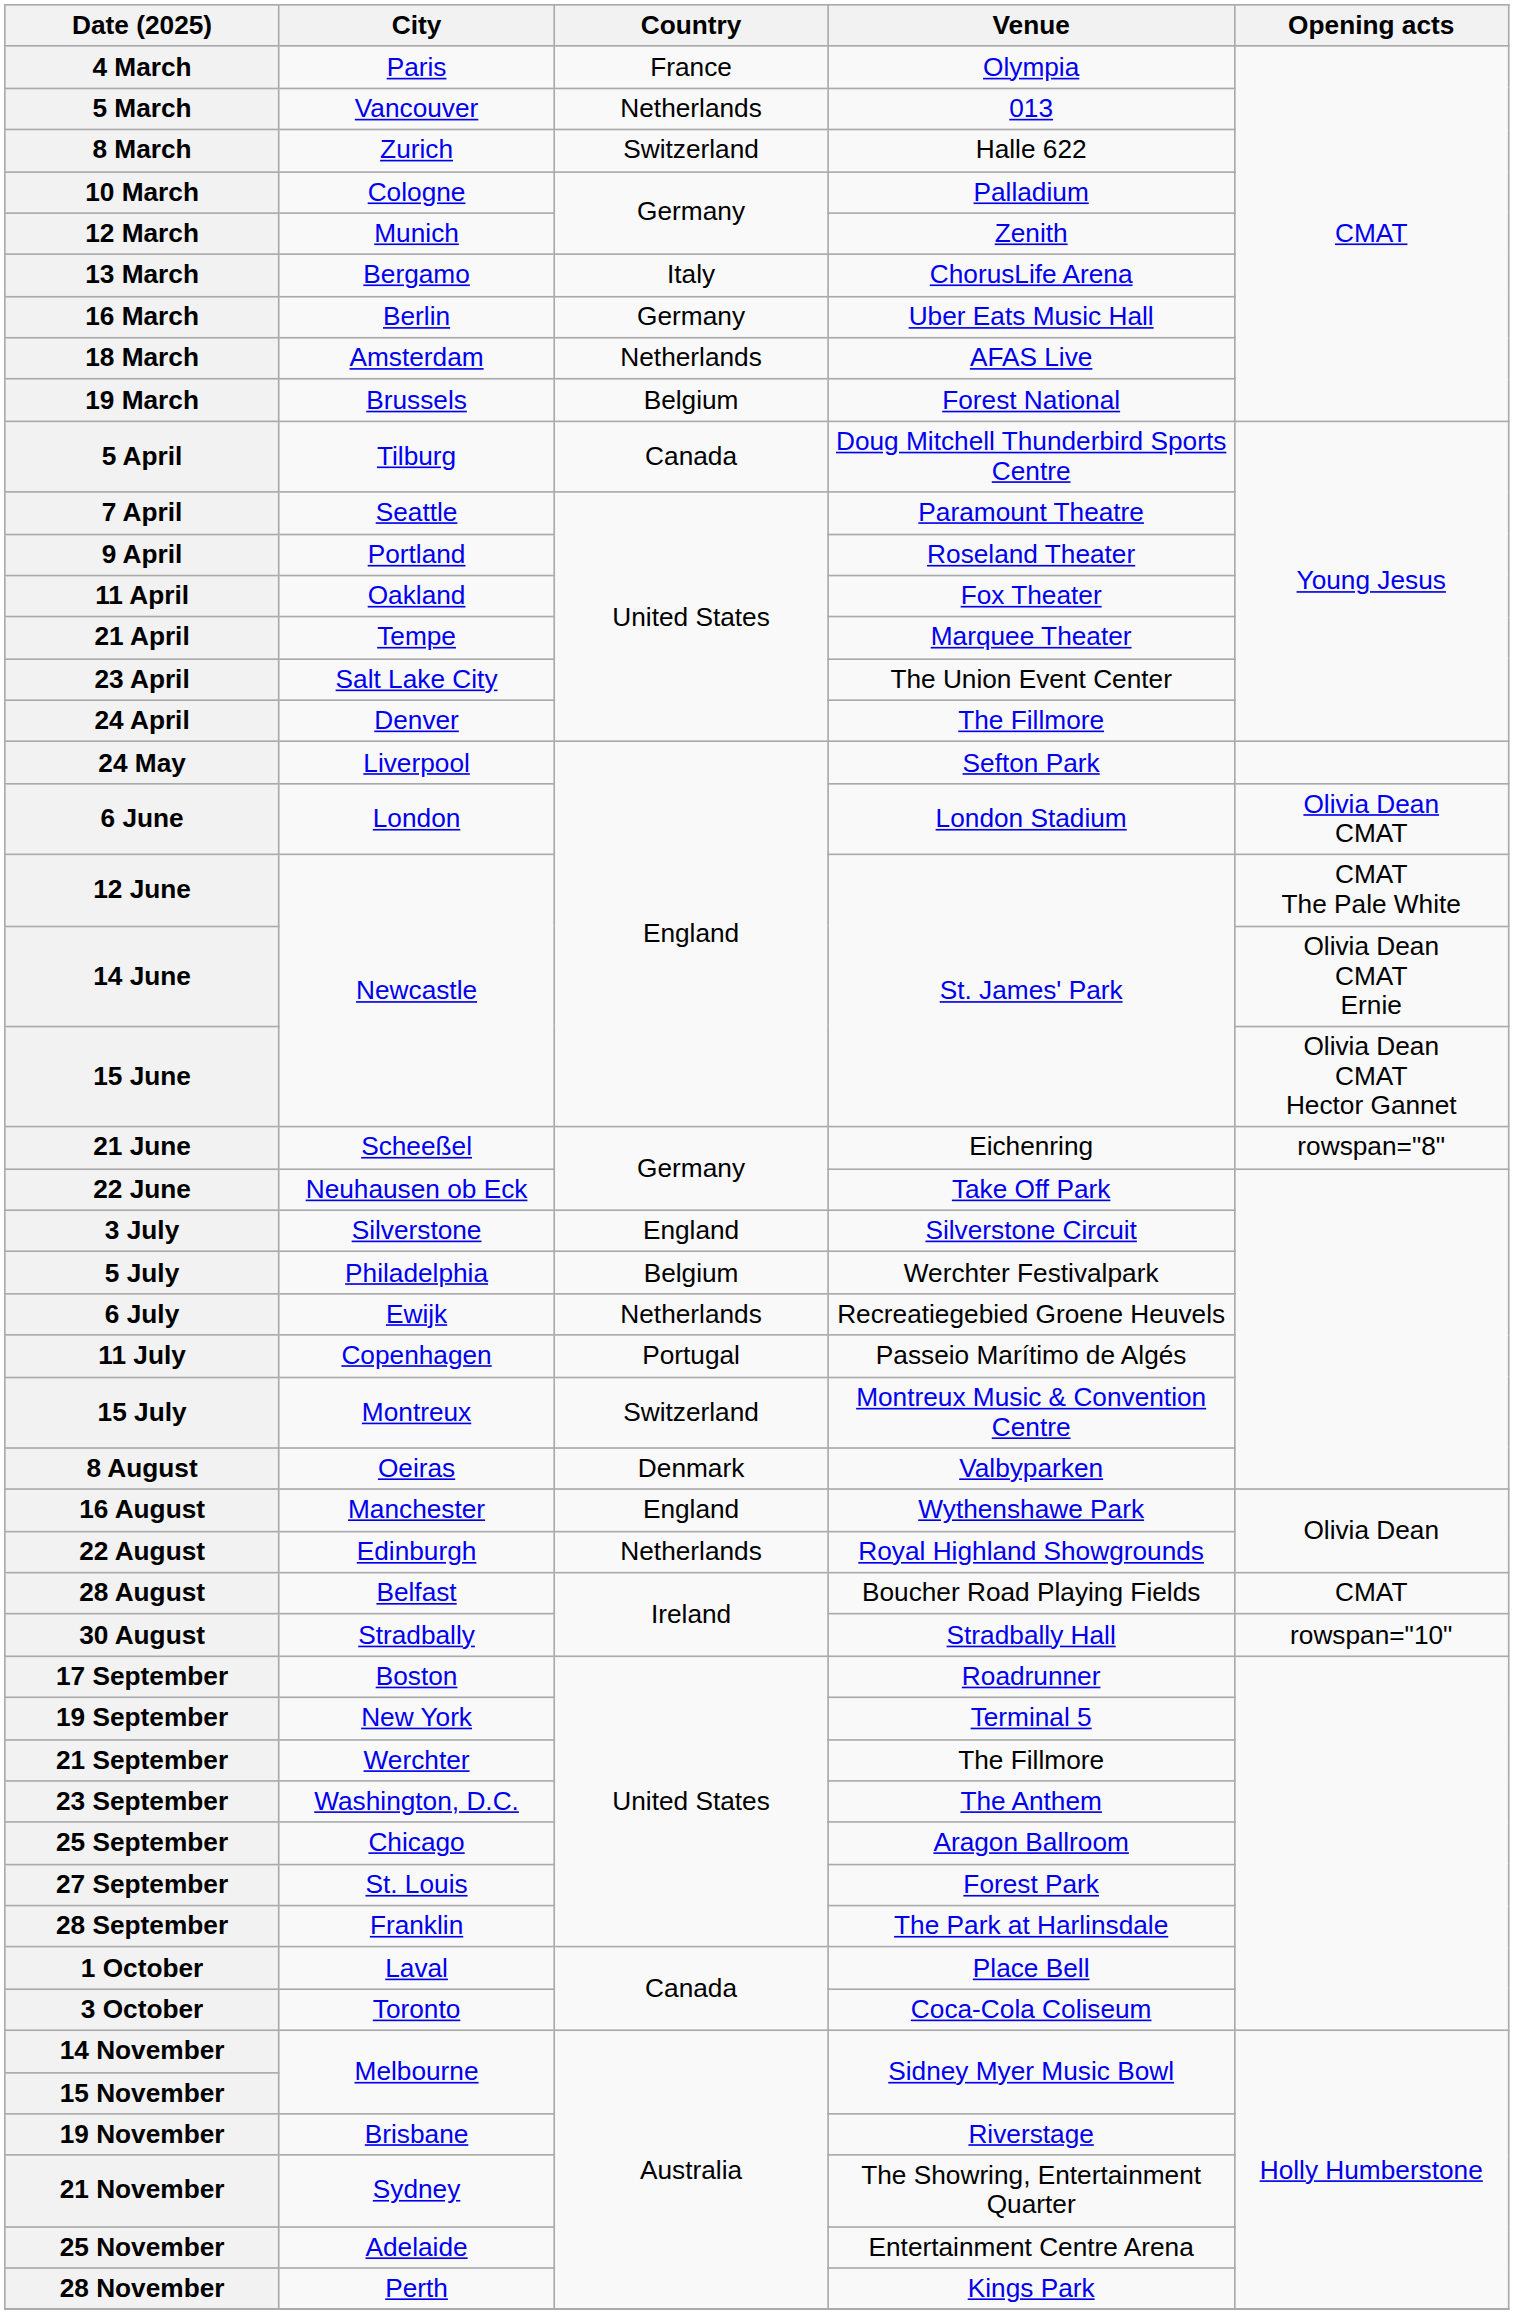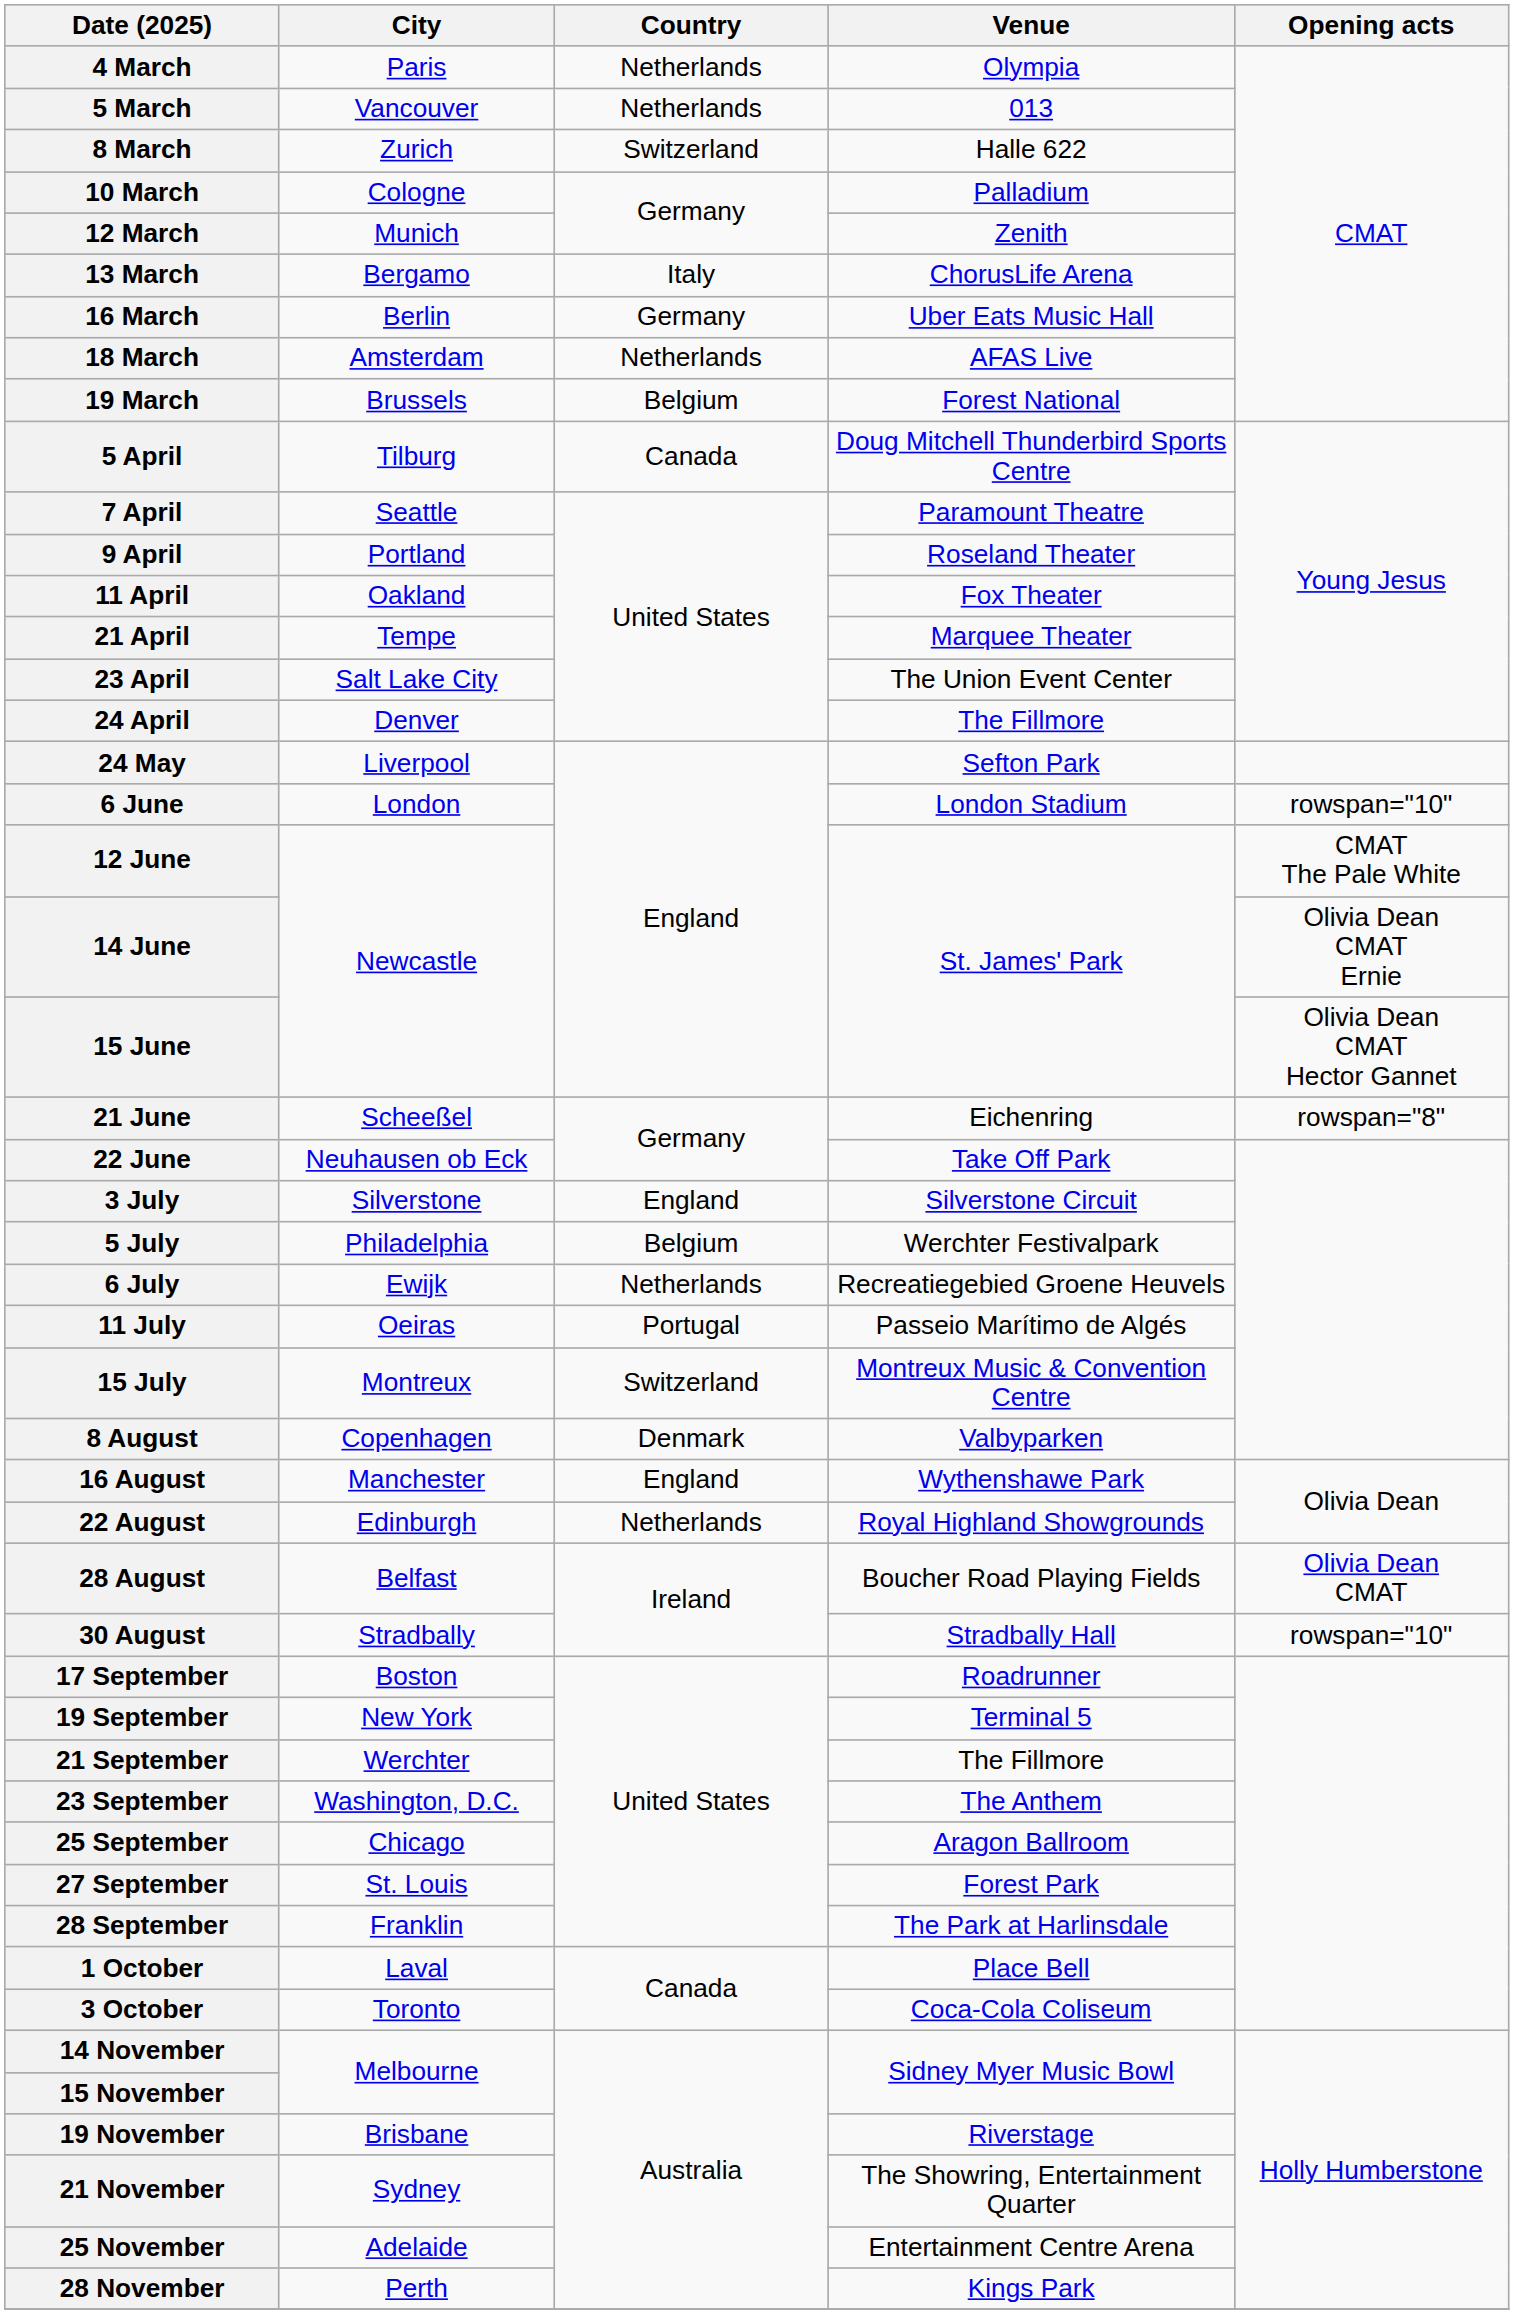(691, 66) France -> (691, 66) Netherlands
(1371, 818) Olivia Dean CMAT -> (1371, 803) rowspan="10"
(417, 1355) Copenhagen -> (417, 1326) Oeiras
(417, 1468) Oeiras -> (417, 1438) Copenhagen
(1371, 1593) CMAT -> (1371, 1578) Olivia Dean CMAT
